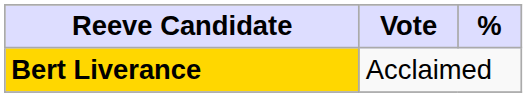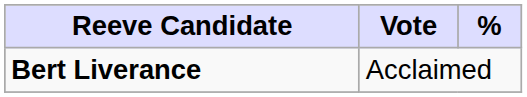(106, 69) gold background -> (106, 69) no background
